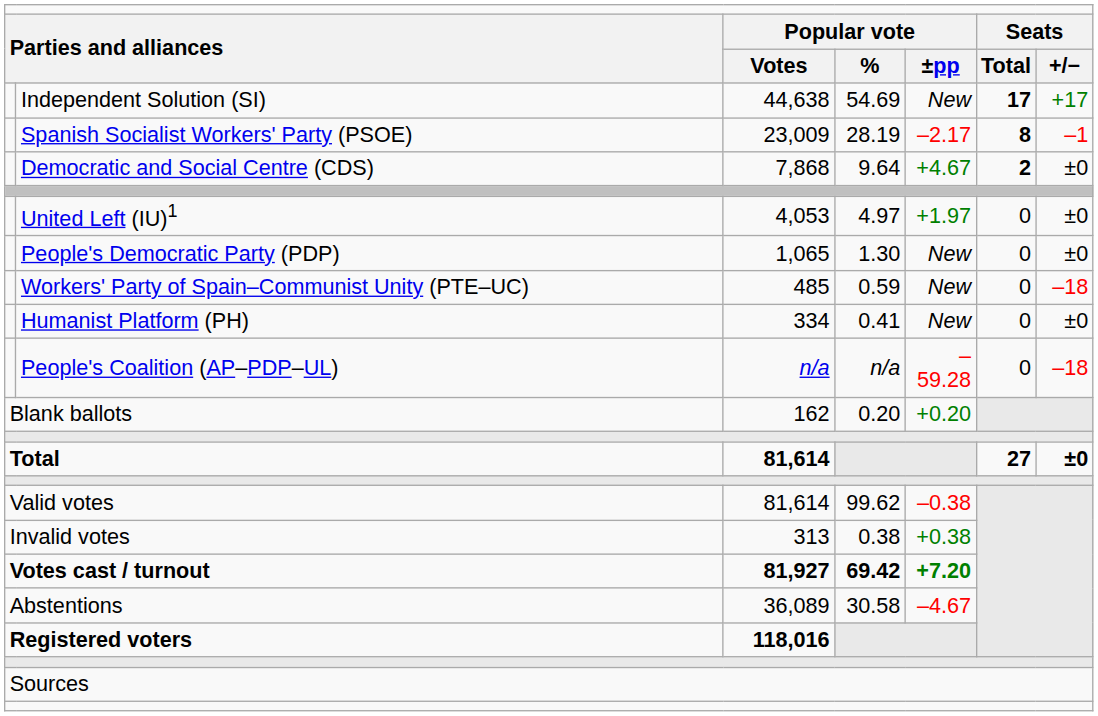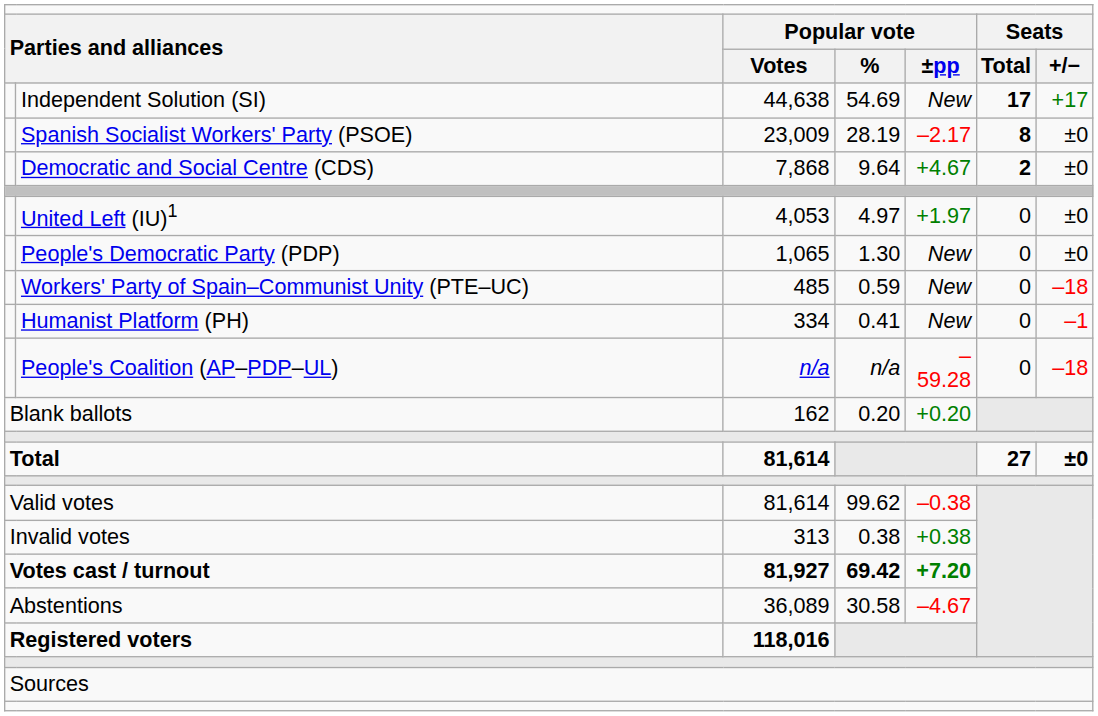(1076, 134) –1 -> (1076, 134) ±0
(1076, 321) ±0 -> (1076, 321) –1
